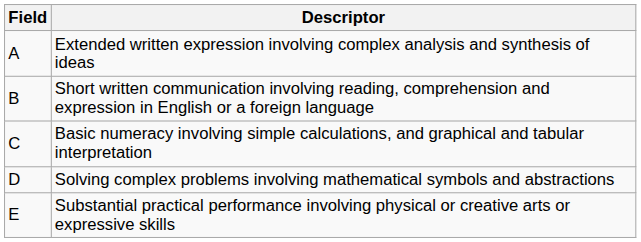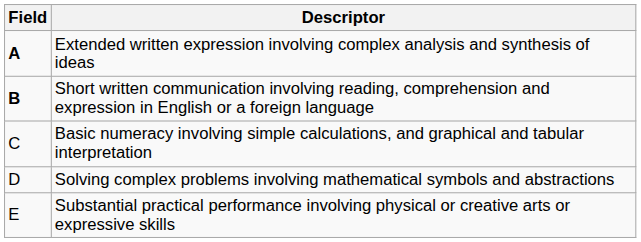(14, 53) normal -> (14, 53) bold
(14, 98) normal -> (14, 98) bold
